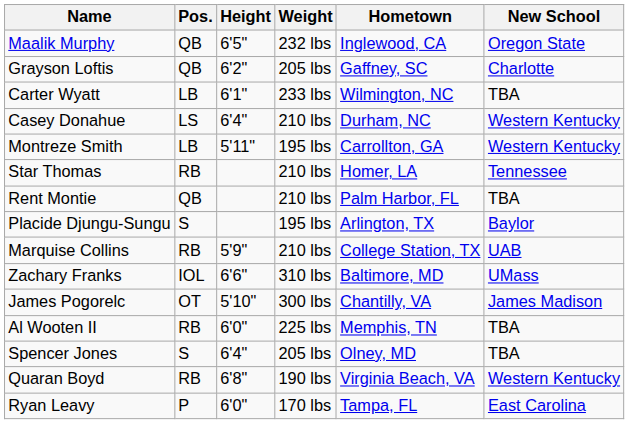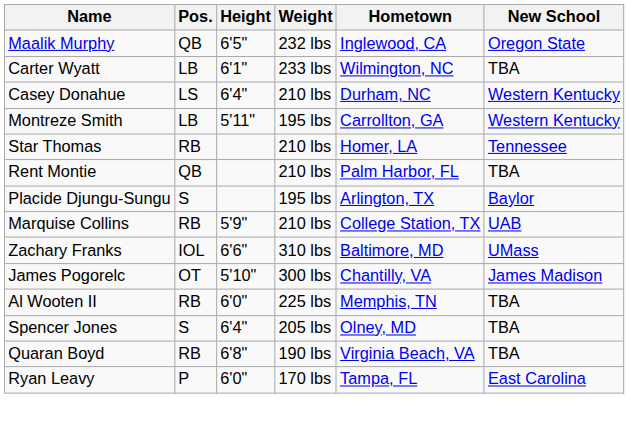- row: (61, 69)
(554, 379) Western Kentucky -> (504, 353) TBA
